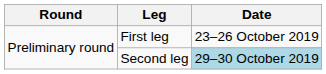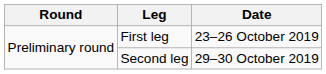(257, 58) lightblue background -> (257, 58) no background
